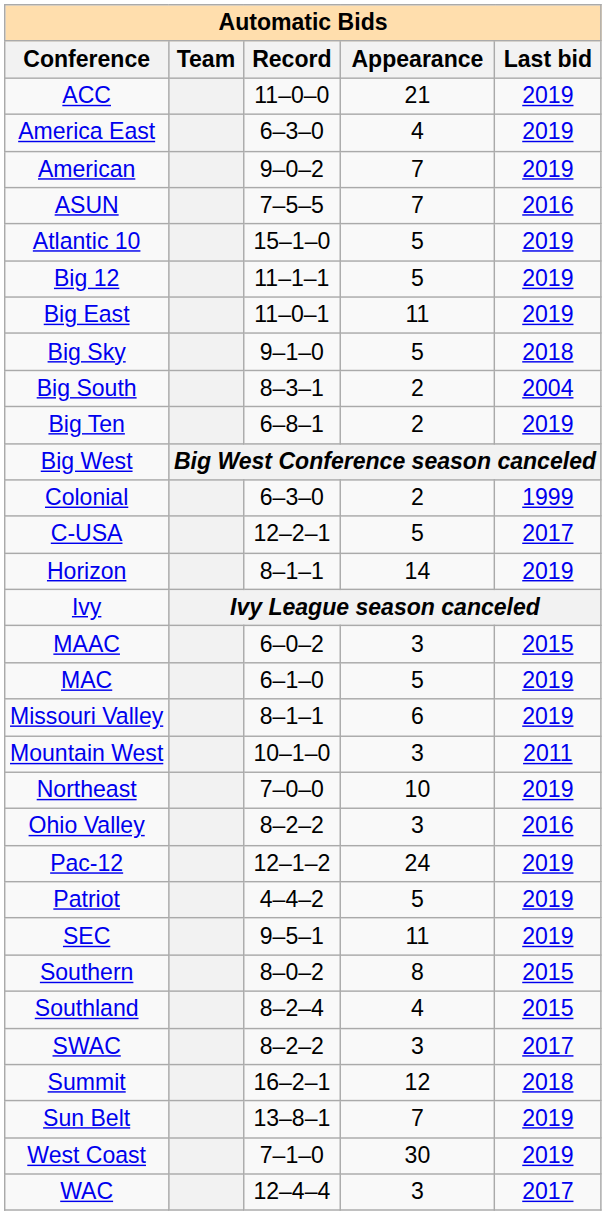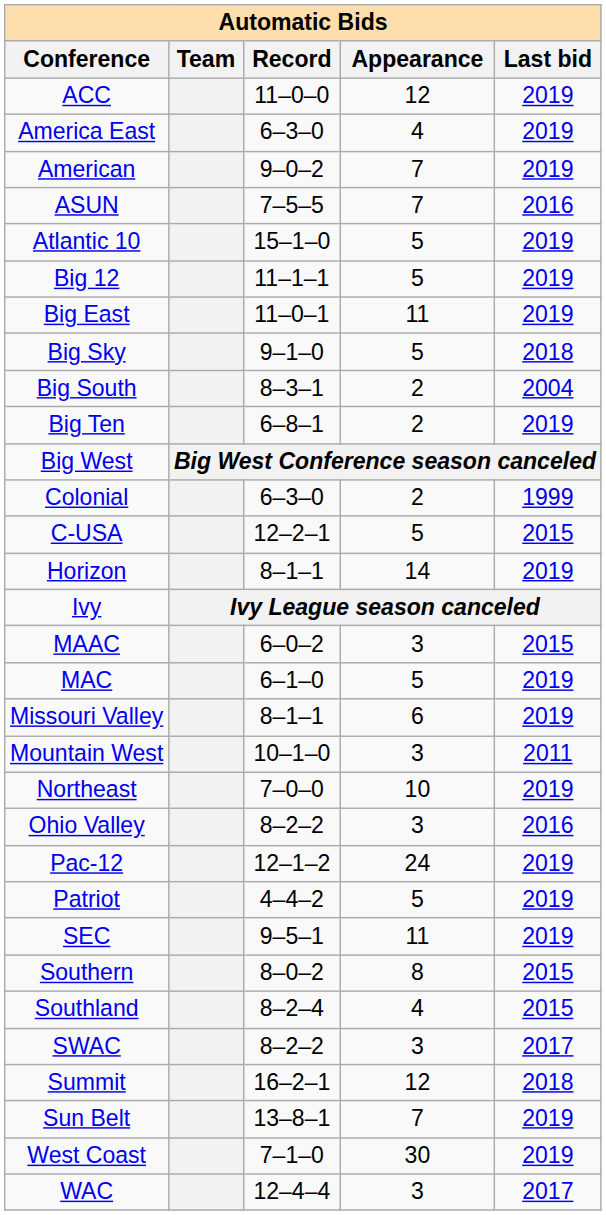(417, 95) 21 -> (417, 95) 12
(548, 534) 2017 -> (548, 534) 2015
